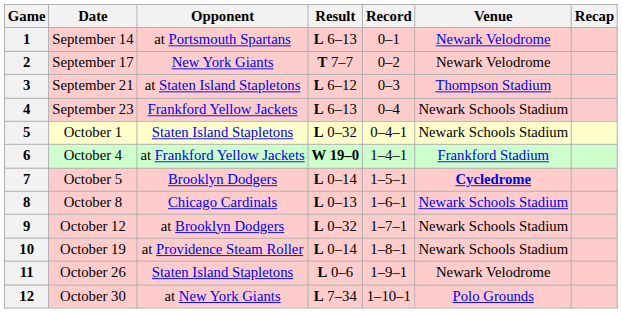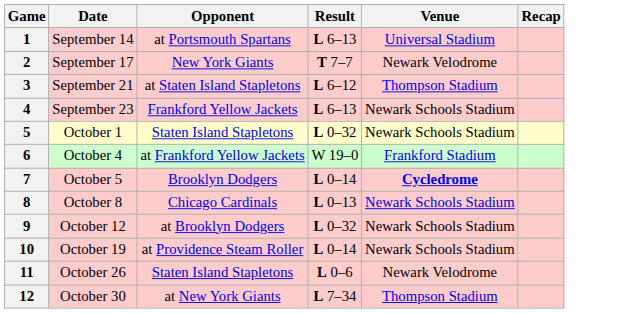- column: (389, 16)
(493, 39) Newark Velodrome -> (440, 39) Universal Stadium
(335, 156) bold -> (335, 156) normal
(493, 296) Polo Grounds -> (440, 296) Thompson Stadium
